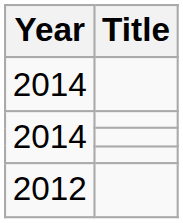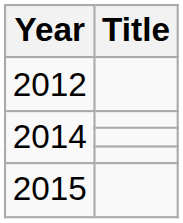(50, 83) 2014 -> (50, 83) 2012
(50, 189) 2012 -> (50, 189) 2015
